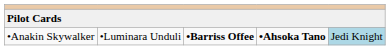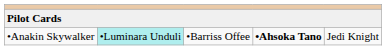(140, 36) no background -> (140, 36) paleturquoise background
(220, 36) bold -> (218, 36) normal
(357, 36) lightblue background -> (353, 36) no background
